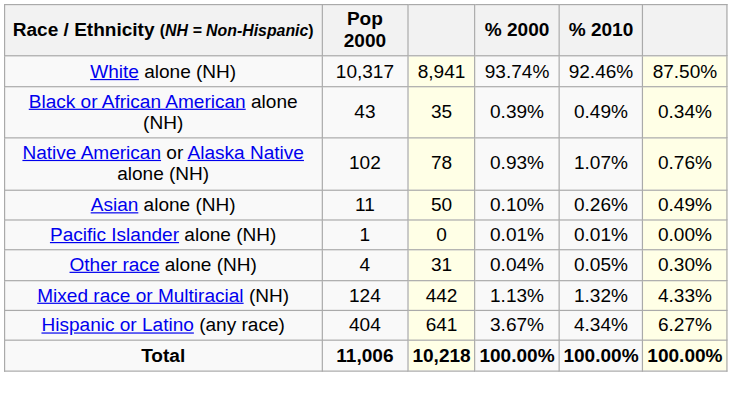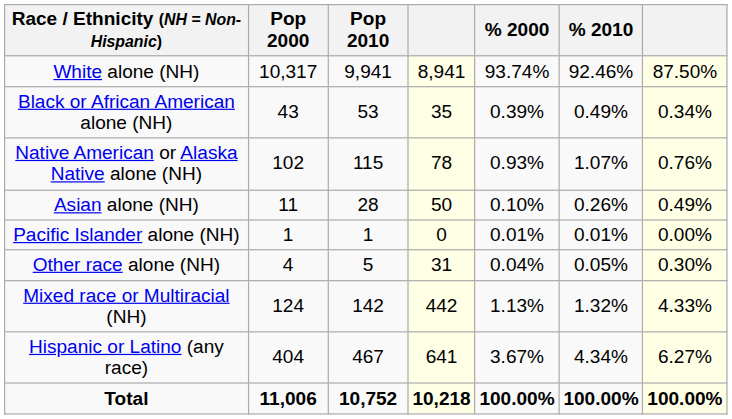+ column: (368, 30)
